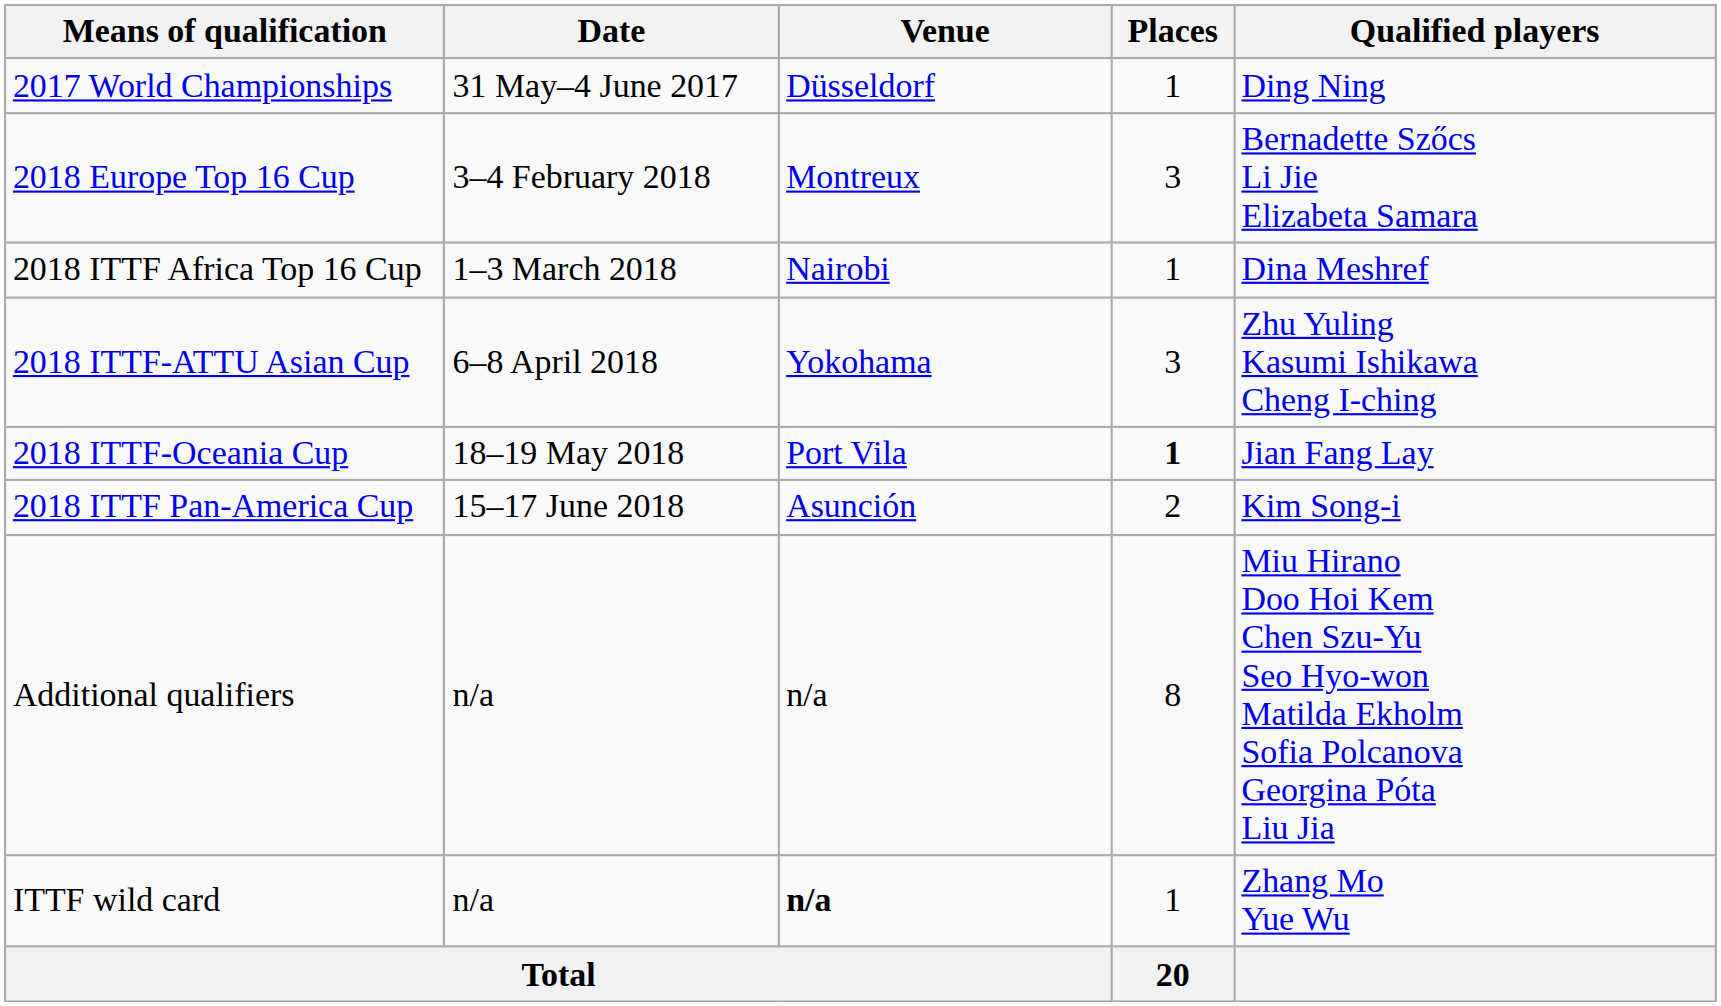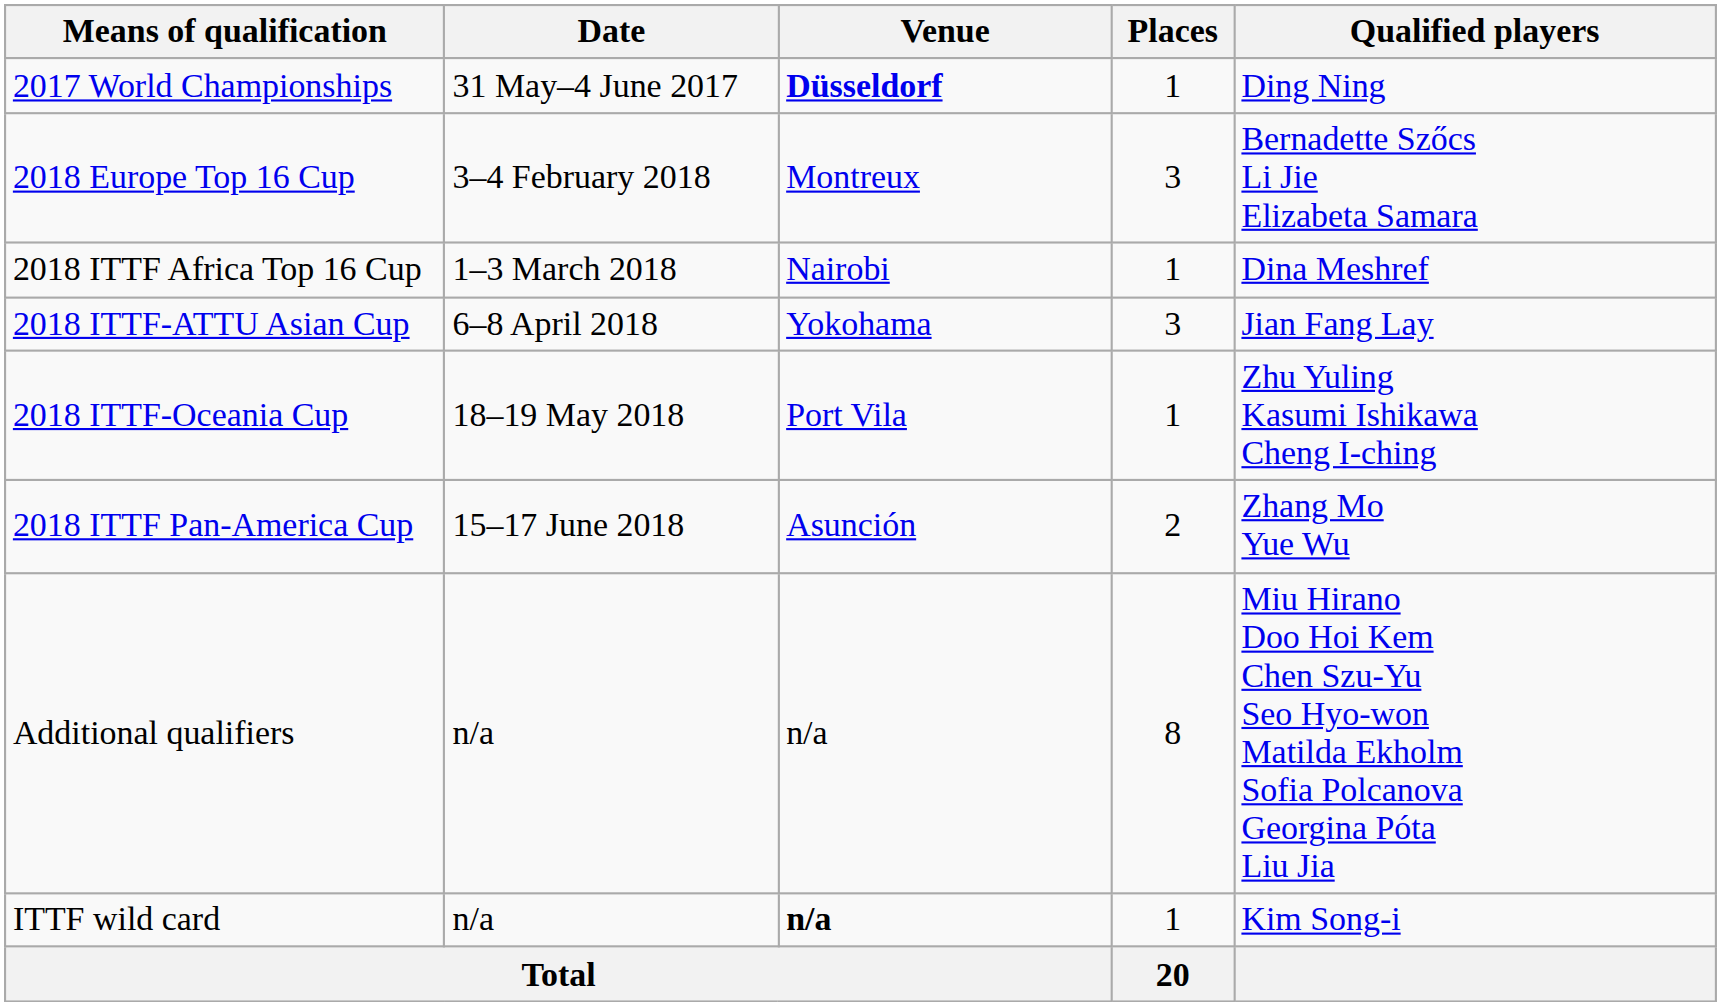(861, 85) normal -> (864, 85) bold
(1360, 361) Zhu Yuling Kasumi Ishikawa Cheng I-ching -> (1338, 322) Jian Fang Lay
(1173, 453) bold -> (1173, 414) normal
(1338, 453) Jian Fang Lay -> (1360, 414) Zhu Yuling Kasumi Ishikawa Cheng I-ching
(1321, 506) Kim Song-i -> (1313, 525) Zhang Mo Yue Wu
(1313, 900) Zhang Mo Yue Wu -> (1321, 919) Kim Song-i
